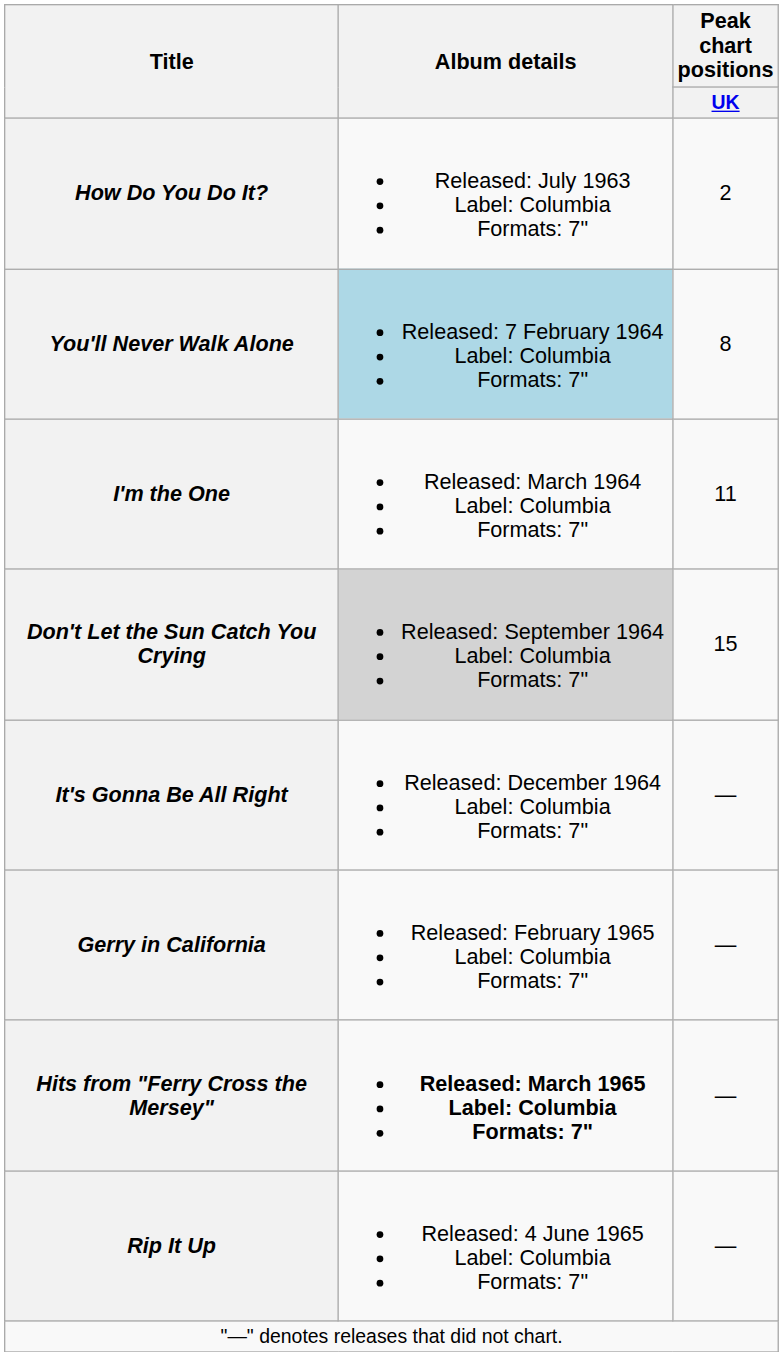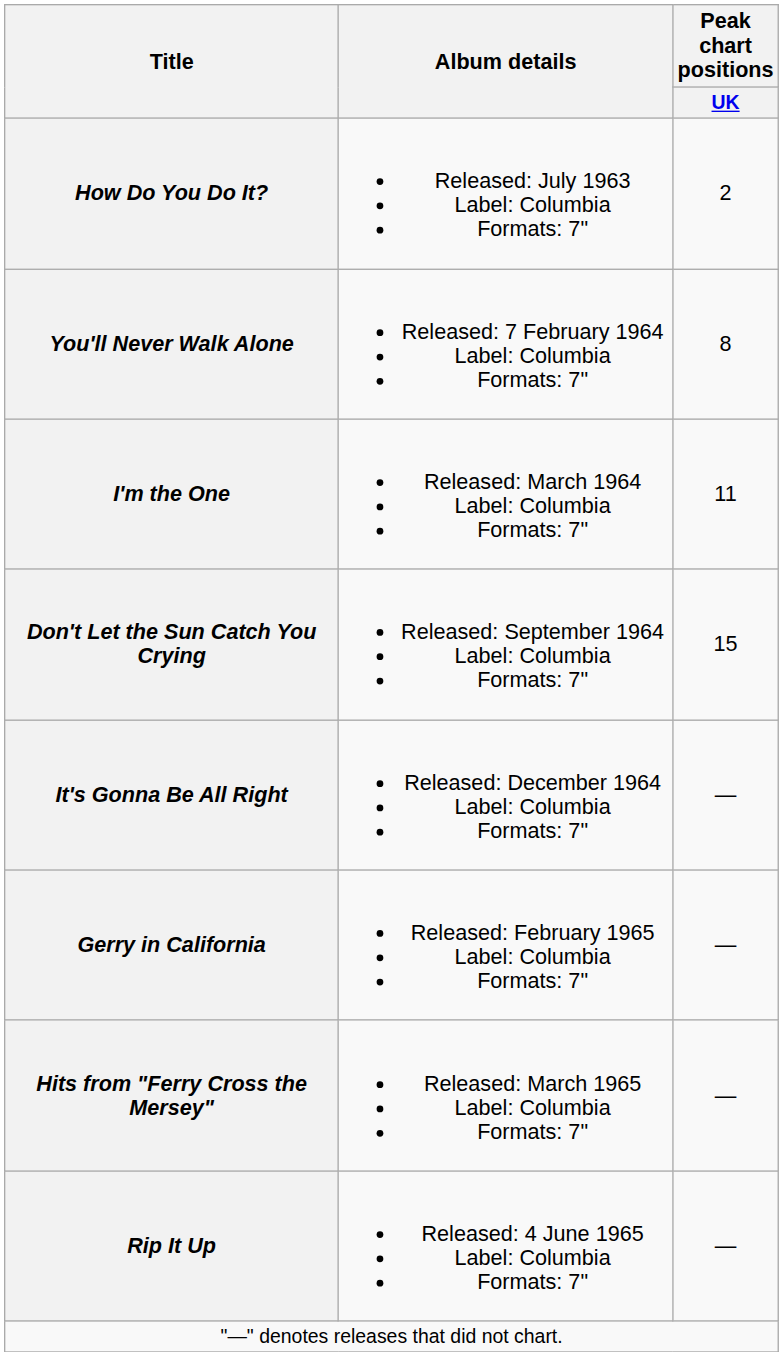(506, 356) lightblue background -> (506, 356) no background
(506, 657) lightgrey background -> (506, 657) no background
(506, 1108) bold -> (506, 1108) normal
